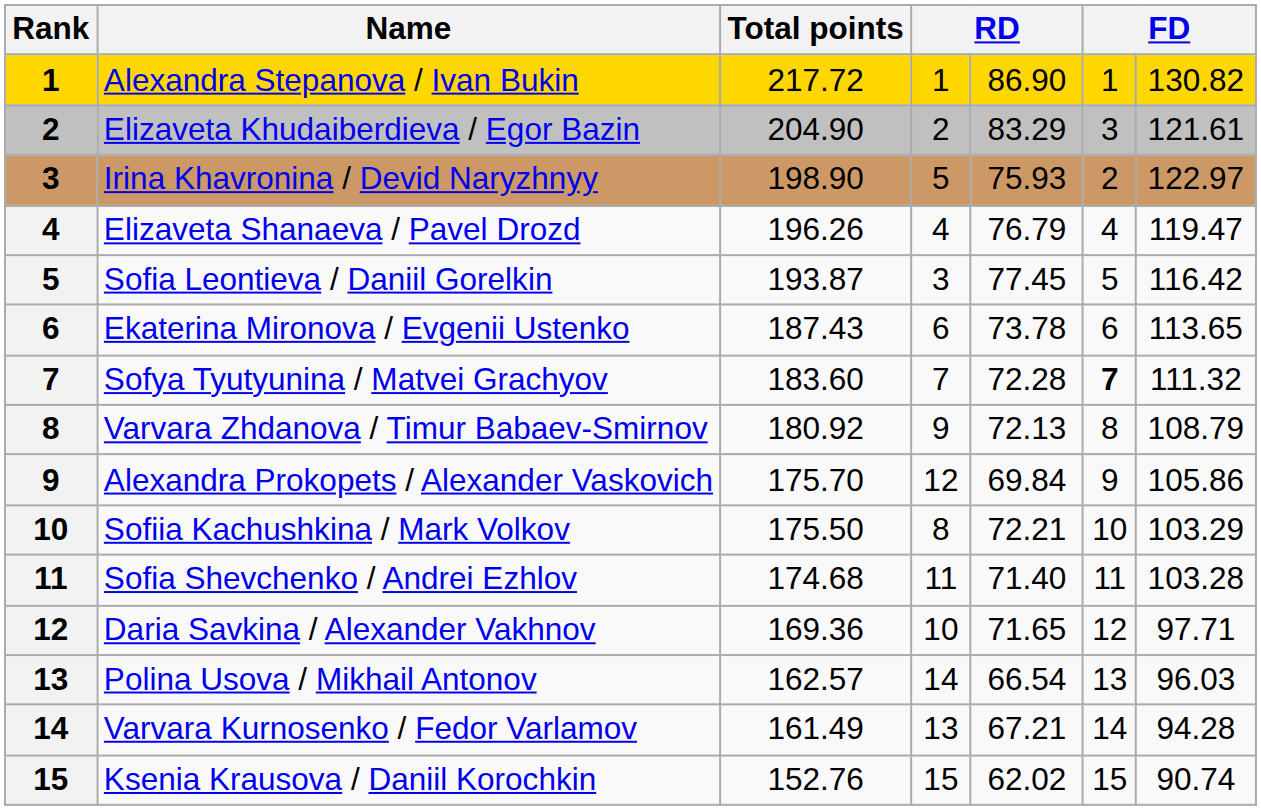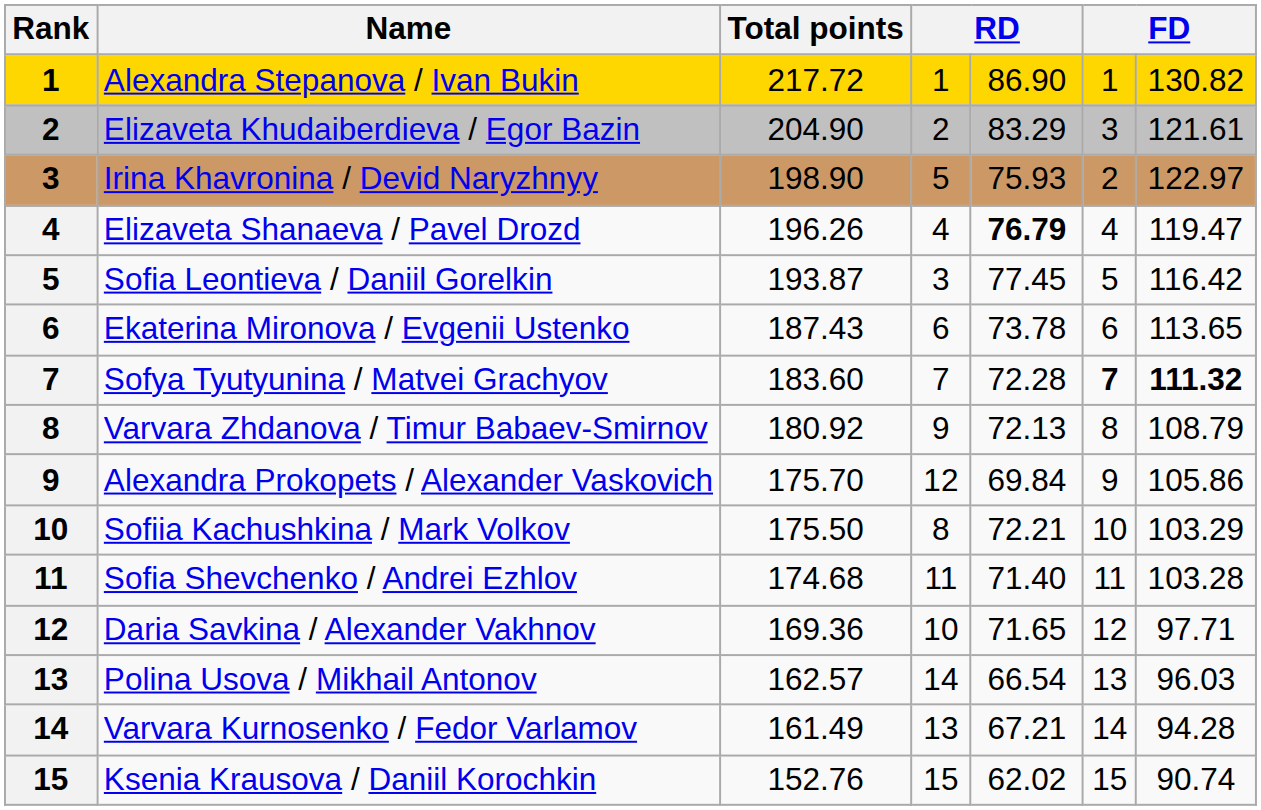(1027, 229) normal -> (1027, 229) bold
(1196, 379) normal -> (1196, 379) bold
